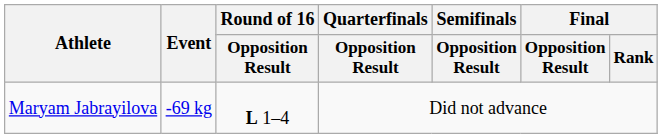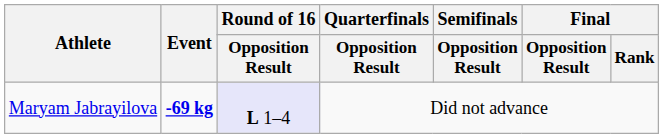(189, 108) normal -> (189, 108) bold
(268, 118) no background -> (269, 118) lavender background
